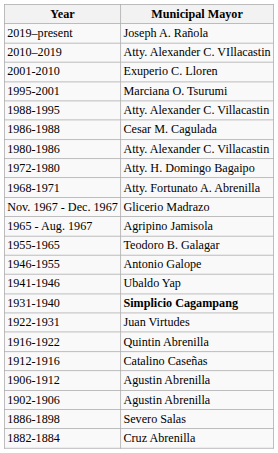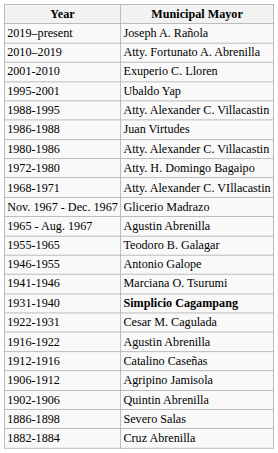(197, 52) Atty. Alexander C. VIllacastin -> (192, 52) Atty. Fortunato A. Abrenilla
(175, 91) Marciana O. Tsurumi -> (152, 91) Ubaldo Yap
(170, 129) Cesar M. Cagulada -> (157, 129) Juan Virtudes
(192, 187) Atty. Fortunato A. Abrenilla -> (197, 187) Atty. Alexander C. VIllacastin
(168, 226) Agripino Jamisola -> (167, 226) Agustin Abrenilla
(152, 284) Ubaldo Yap -> (175, 284) Marciana O. Tsurumi
(157, 322) Juan Virtudes -> (170, 322) Cesar M. Cagulada
(166, 341) Quintin Abrenilla -> (167, 341) Agustin Abrenilla
(167, 380) Agustin Abrenilla -> (168, 380) Agripino Jamisola
(167, 399) Agustin Abrenilla -> (166, 399) Quintin Abrenilla
